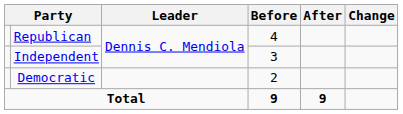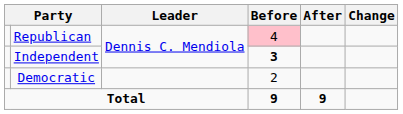(274, 36) no background -> (274, 36) pink background
(274, 57) normal -> (274, 57) bold
